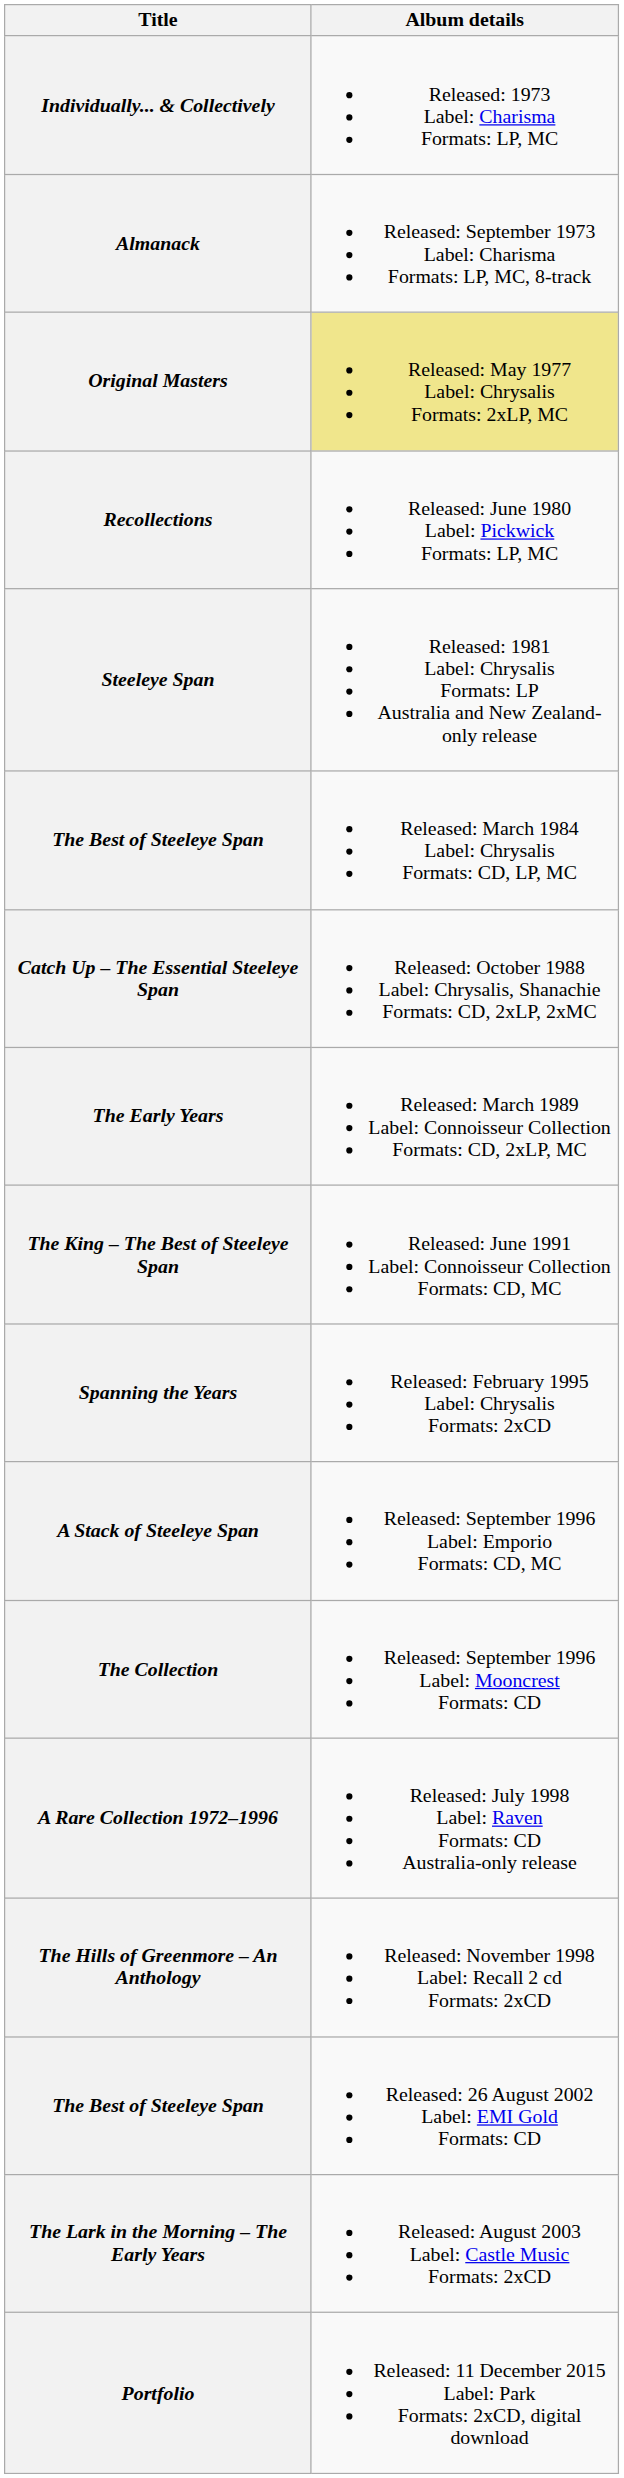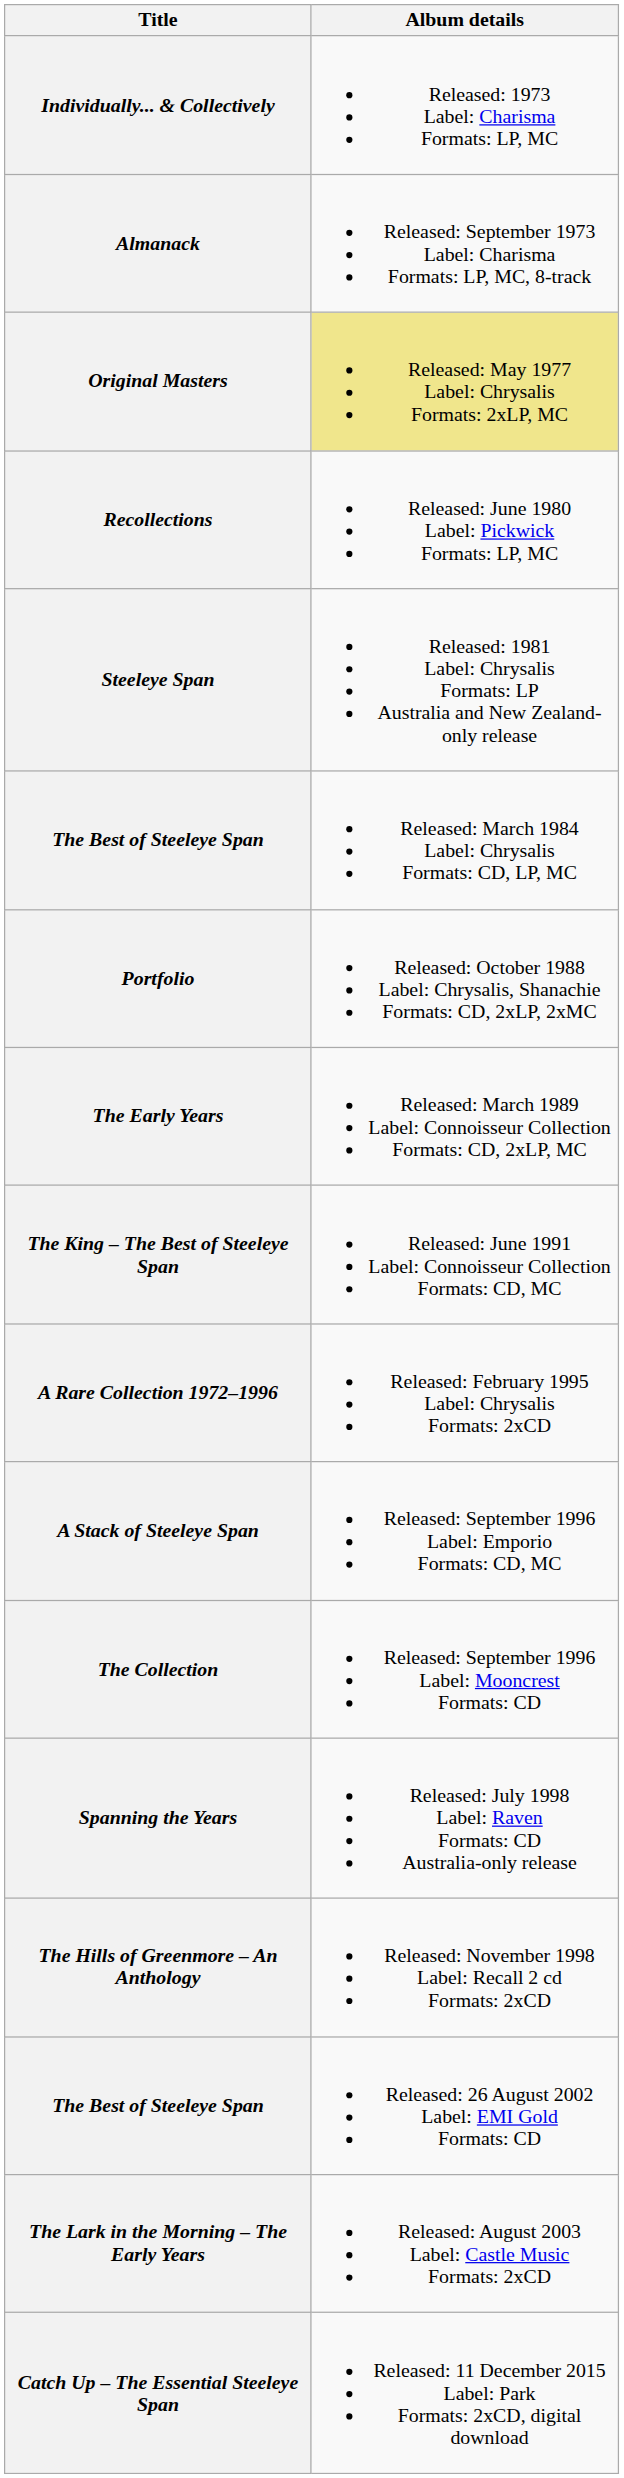(158, 978) Catch Up – The Essential Steeleye Span -> (158, 978) Portfolio
(158, 1392) Spanning the Years -> (158, 1392) A Rare Collection 1972–1996
(158, 1818) A Rare Collection 1972–1996 -> (158, 1818) Spanning the Years
(158, 2392) Portfolio -> (158, 2392) Catch Up – The Essential Steeleye Span
